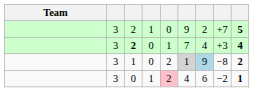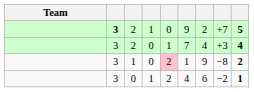(116, 29) normal -> (116, 29) bold
(133, 45) bold -> (133, 45) normal
(169, 62) no background -> (169, 62) pink background
(187, 62) lightgrey background -> (187, 62) no background
(204, 62) lightblue background -> (204, 62) no background
(169, 78) pink background -> (169, 78) no background
